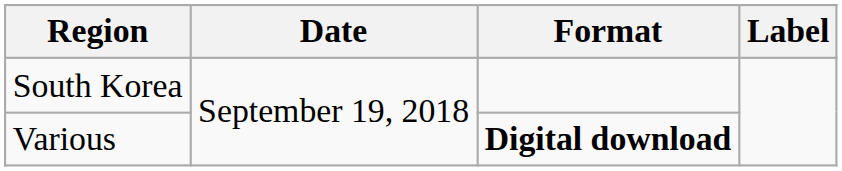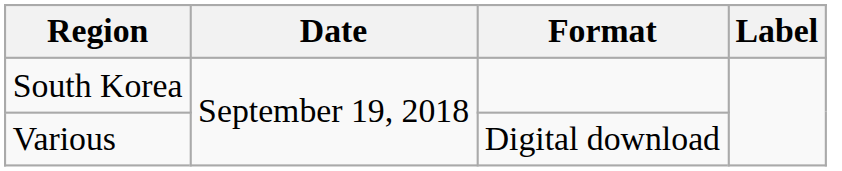(608, 138) bold -> (602, 138) normal
